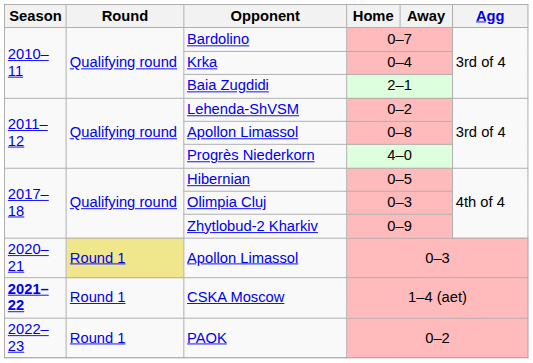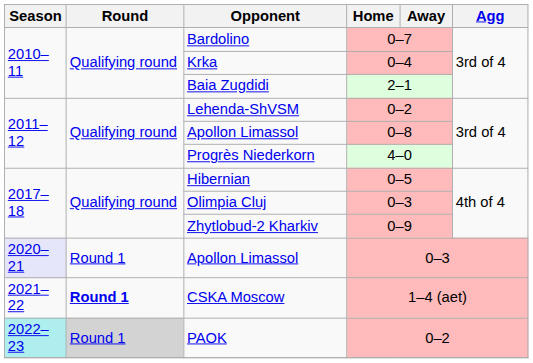(28, 257) no background -> (28, 257) lavender background
(98, 257) khaki background -> (98, 257) no background
(28, 297) bold -> (28, 297) normal
(98, 297) normal -> (99, 297) bold
(28, 337) no background -> (28, 337) paleturquoise background
(98, 337) no background -> (98, 337) lightgrey background
